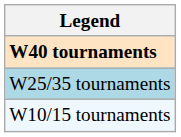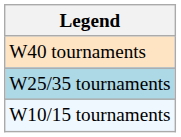(83, 51) bold -> (78, 51) normal
